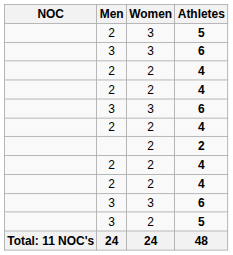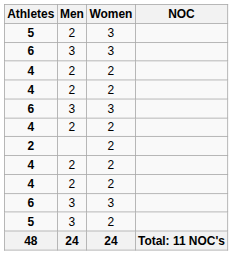columns swapped: (51, 14) <-> (201, 14)
